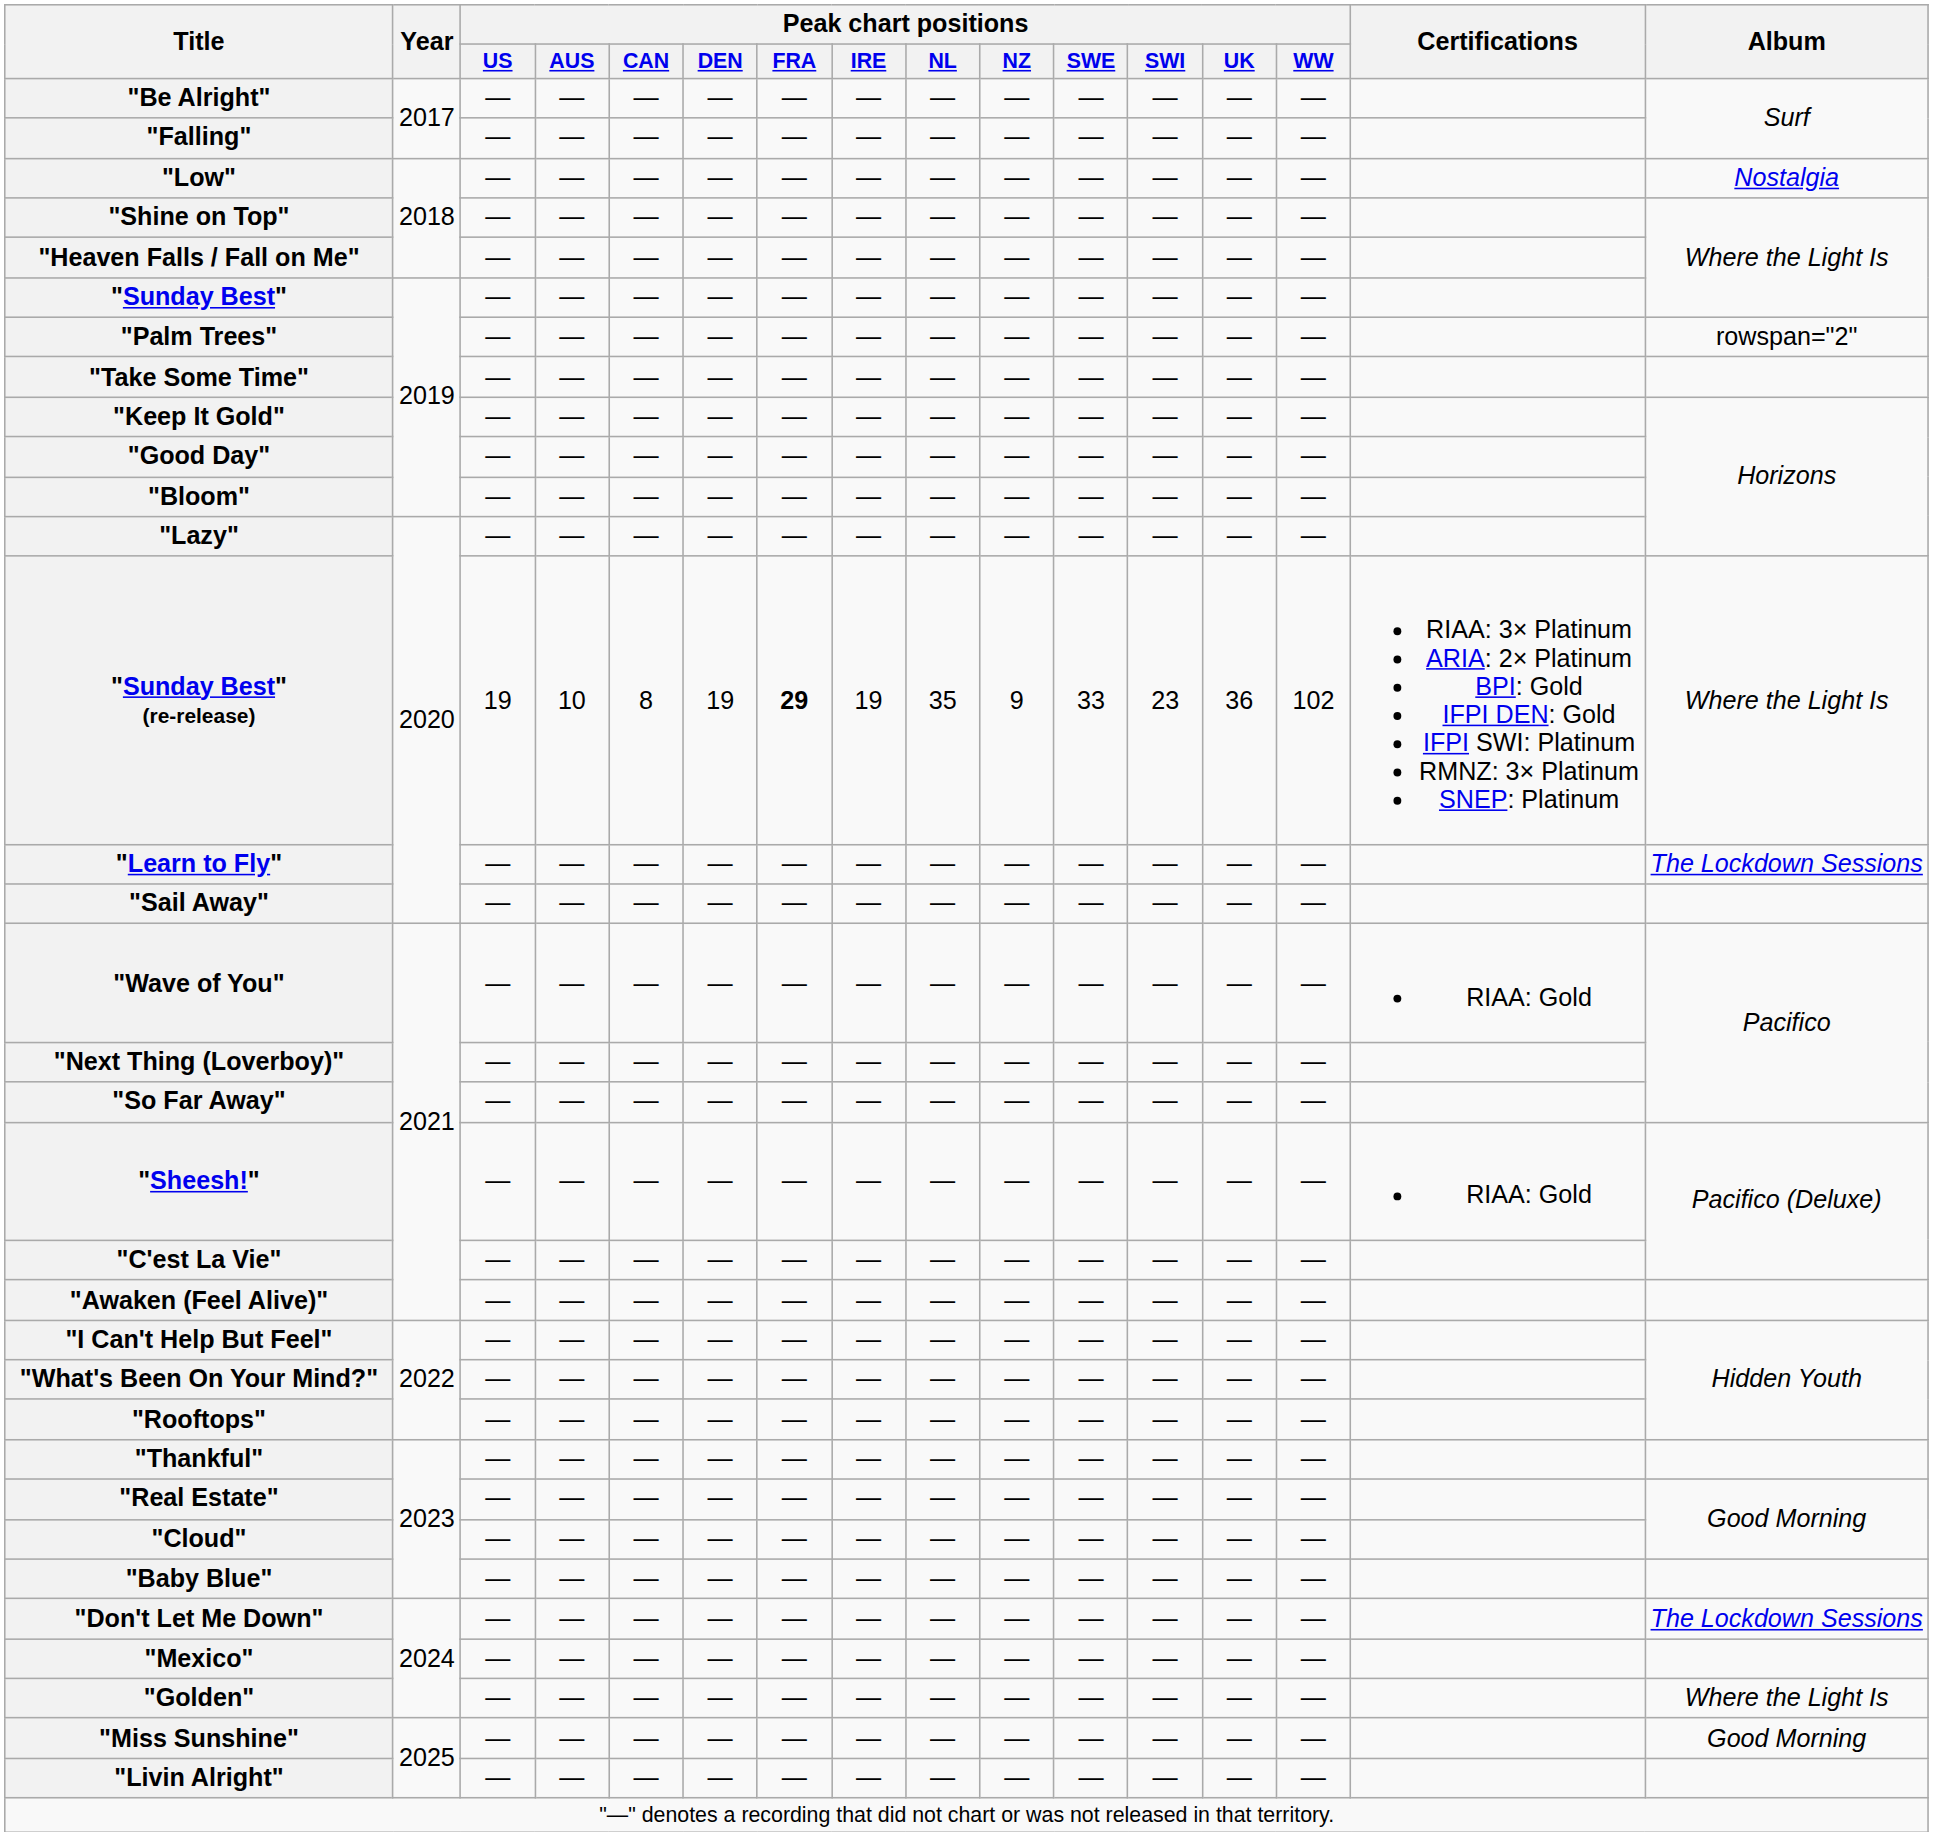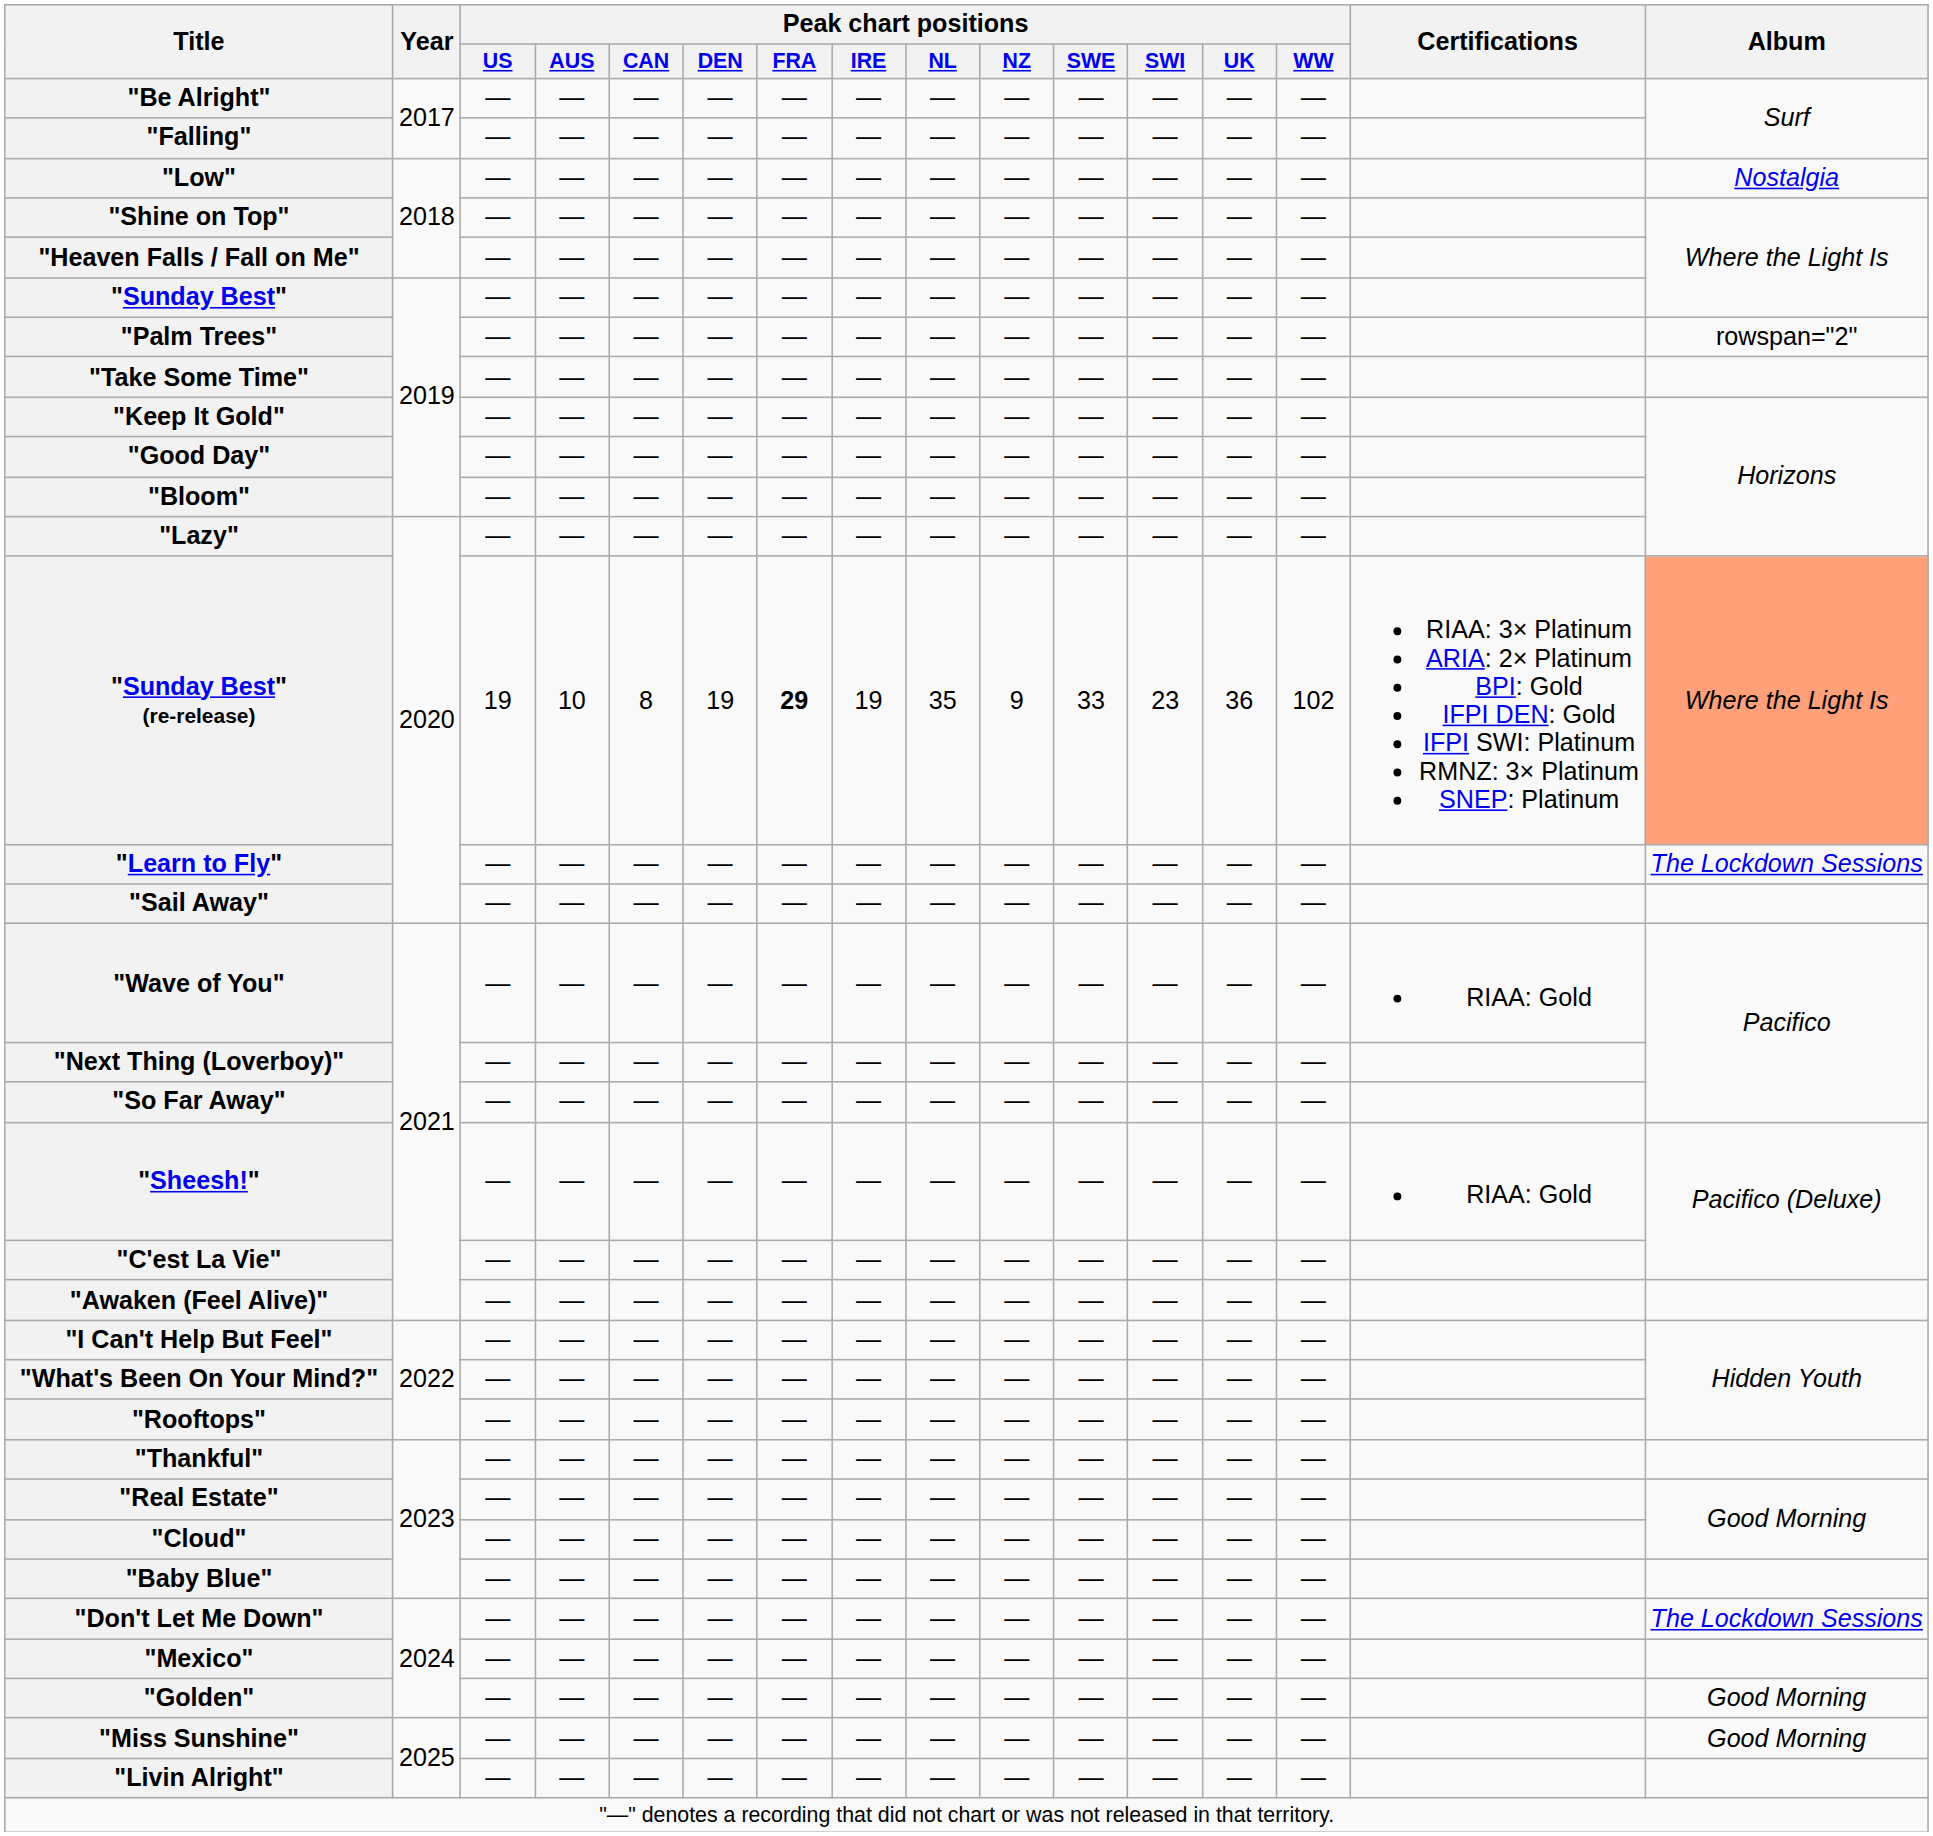(1787, 700) no background -> (1787, 700) lightsalmon background
(1787, 1698) Where the Light Is -> (1787, 1698) Good Morning
